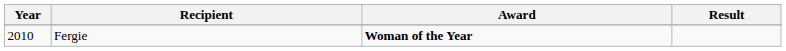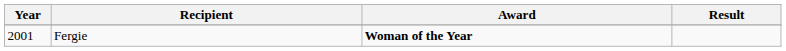(21, 35) 2010 -> (21, 35) 2001
